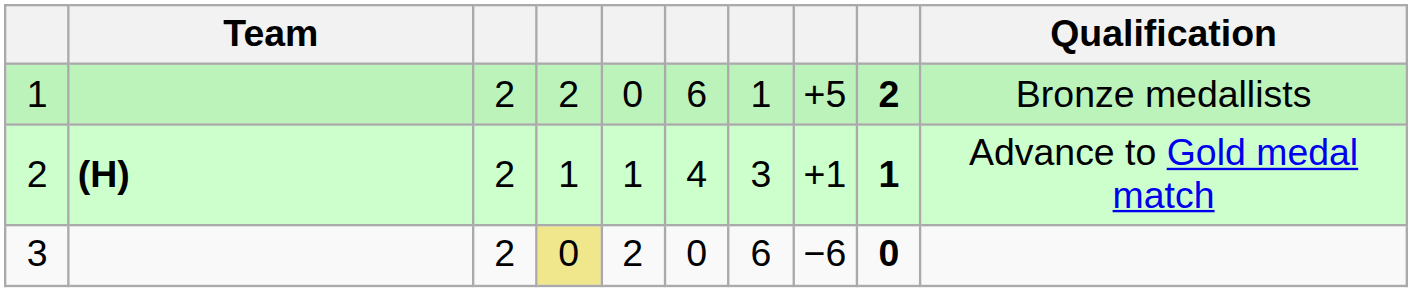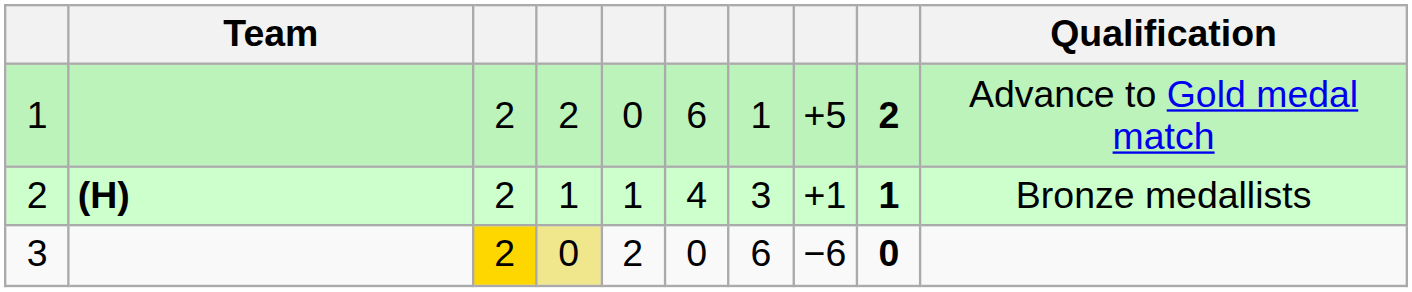(1164, 93) Bronze medallists -> (1164, 114) Advance to Gold medal match
(1164, 174) Advance to Gold medal match -> (1164, 195) Bronze medallists
(505, 254) no background -> (505, 254) gold background
